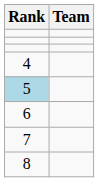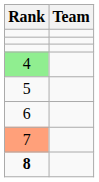(27, 64) no background -> (27, 64) lightgreen background
(27, 89) lightblue background -> (27, 89) no background
(27, 139) no background -> (27, 139) lightsalmon background
(27, 164) normal -> (27, 164) bold
